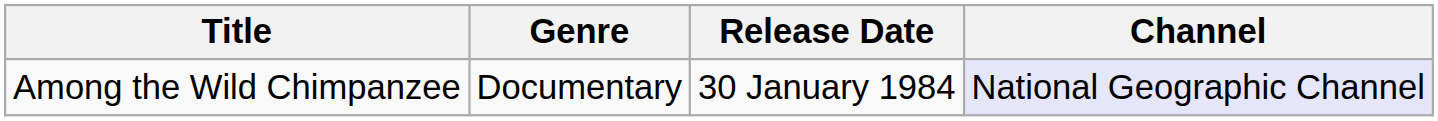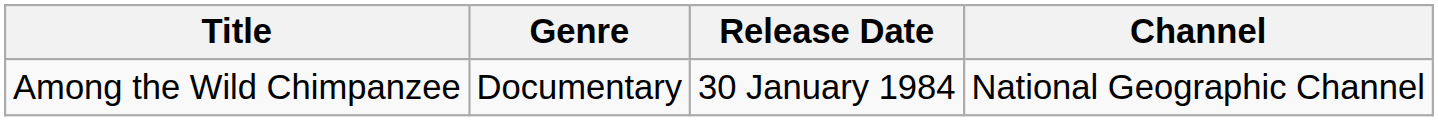(1198, 86) lavender background -> (1198, 86) no background
